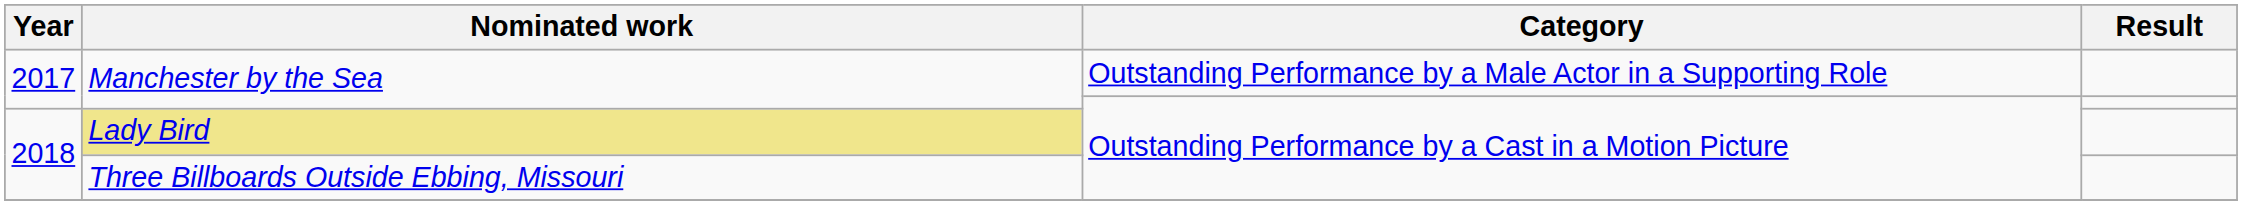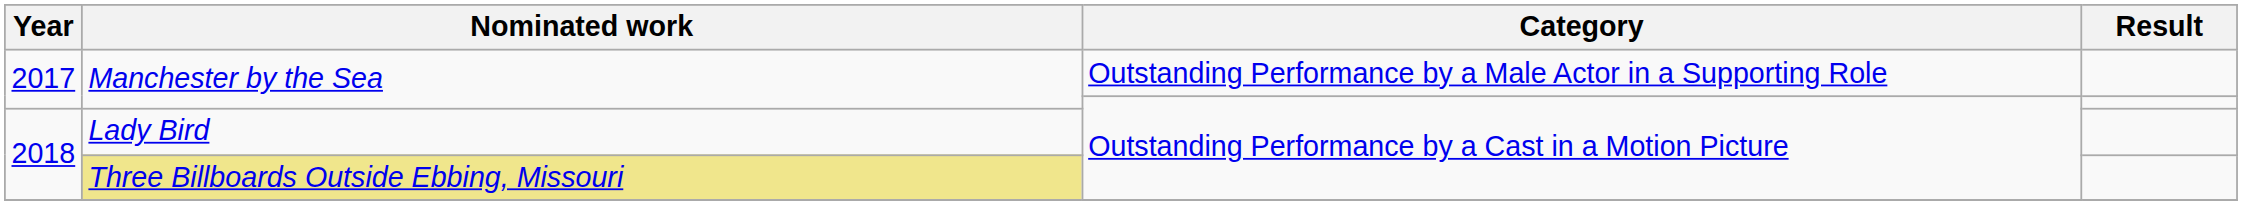(149, 131) khaki background -> (149, 131) no background
(356, 176) no background -> (356, 176) khaki background
